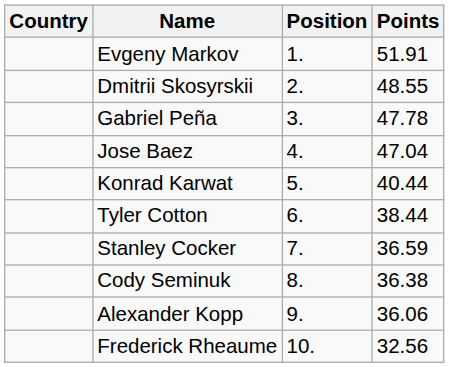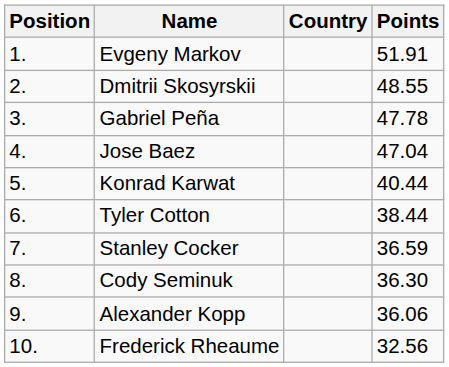columns swapped: (327, 21) <-> (49, 21)
(402, 281) 36.38 -> (402, 281) 36.30
